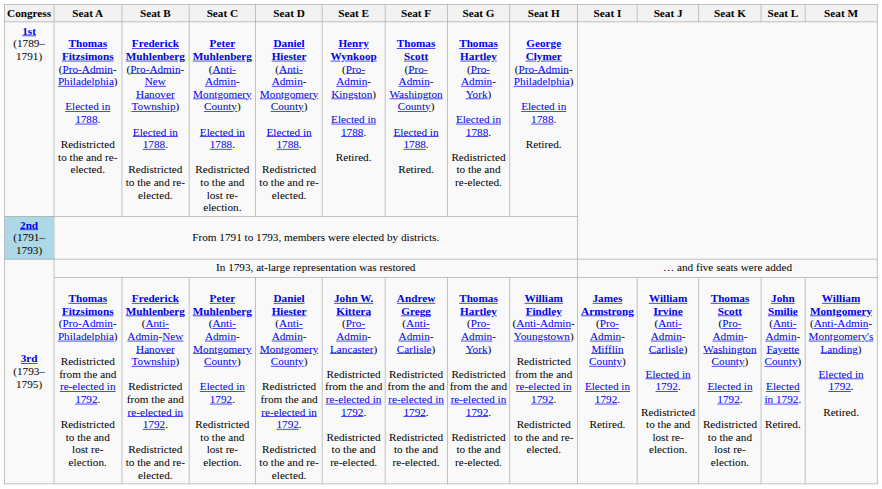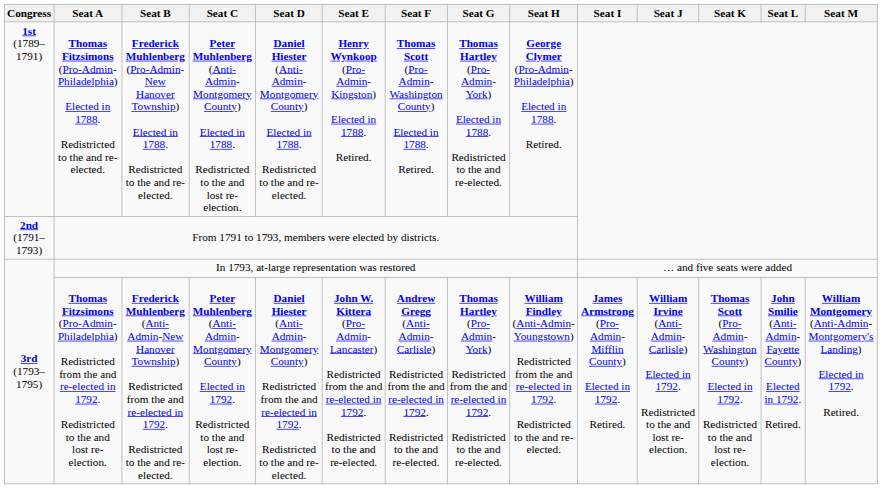(29, 237) lightblue background -> (29, 237) no background
